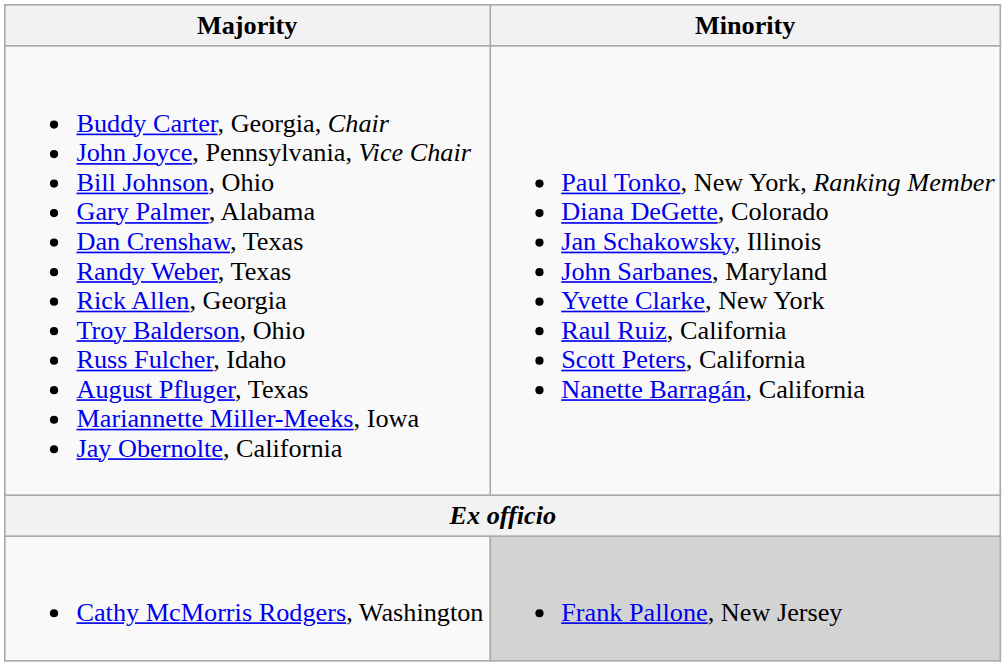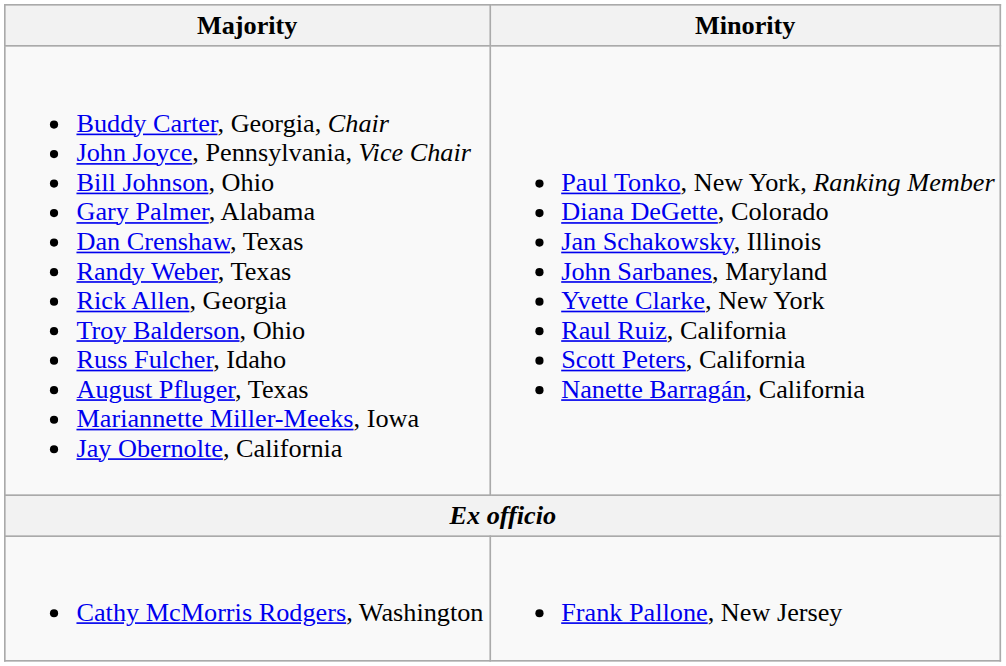(745, 613) lightgrey background -> (745, 613) no background
